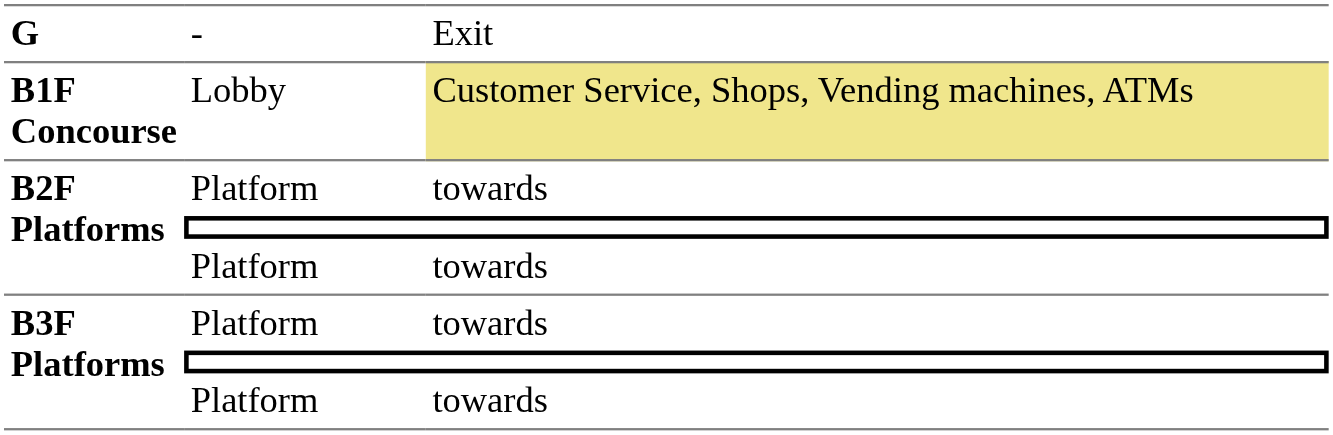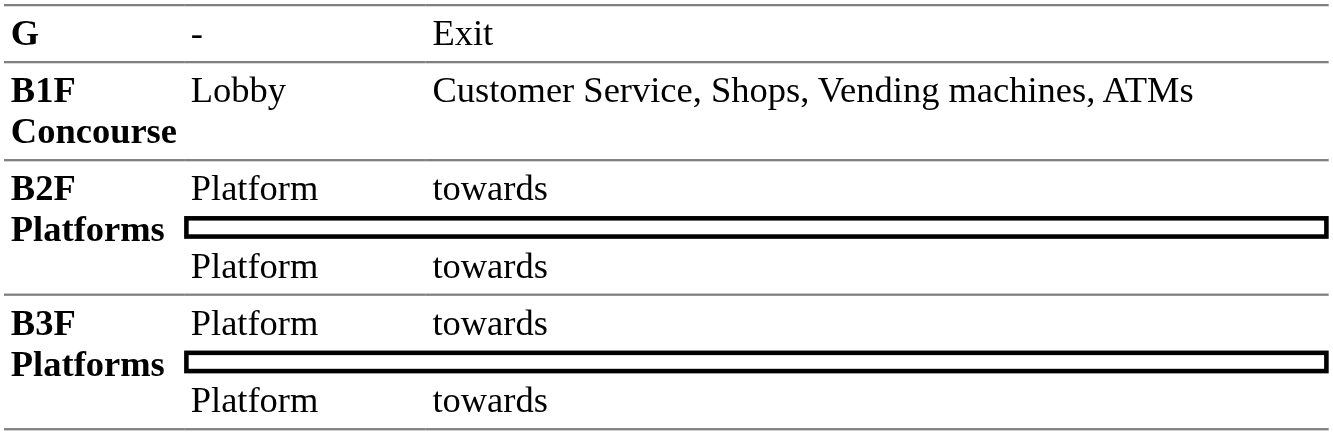(813, 90) khaki background -> (813, 90) no background
